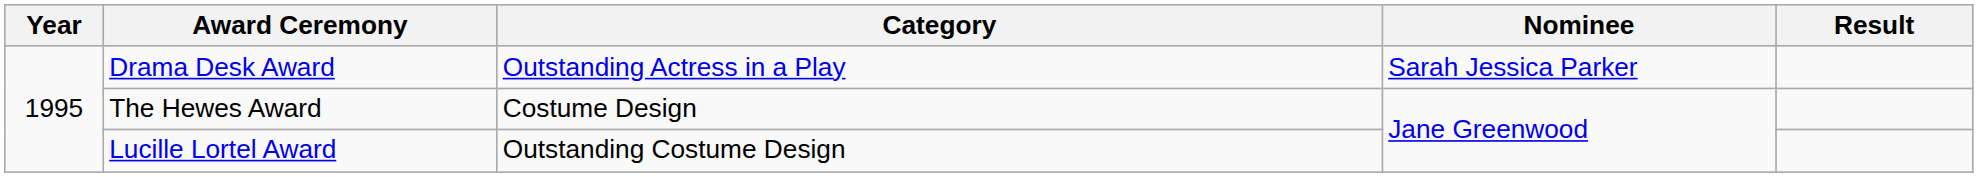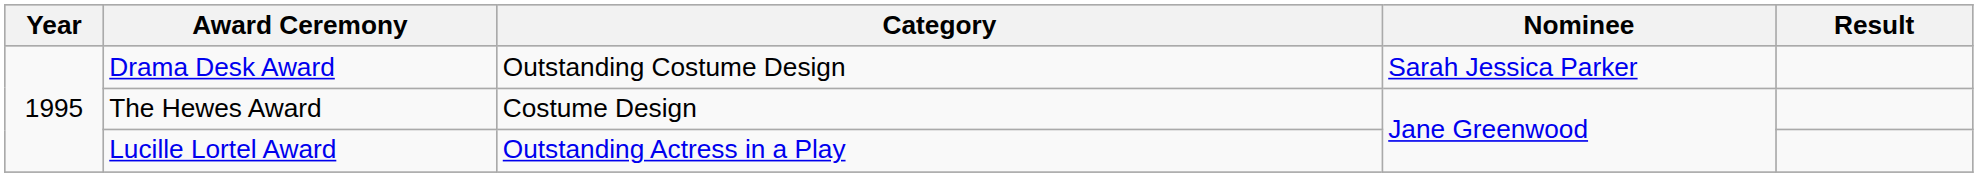(674, 66) Outstanding Actress in a Play -> (674, 66) Outstanding Costume Design
(674, 150) Outstanding Costume Design -> (674, 150) Outstanding Actress in a Play
